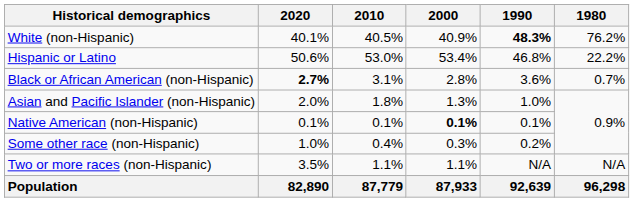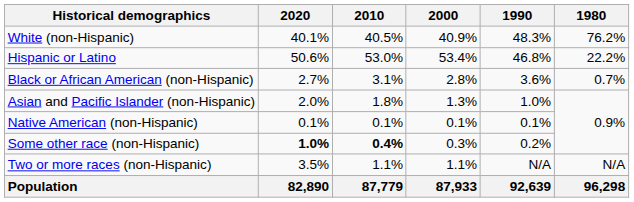(532, 37) bold -> (532, 37) normal
(314, 80) bold -> (314, 80) normal
(462, 122) bold -> (462, 122) normal
(314, 144) normal -> (314, 144) bold
(388, 144) normal -> (388, 144) bold
